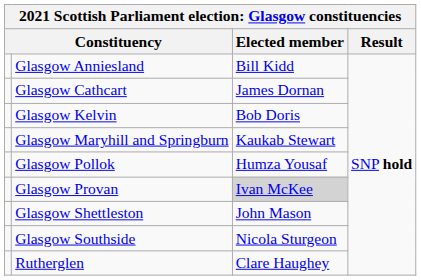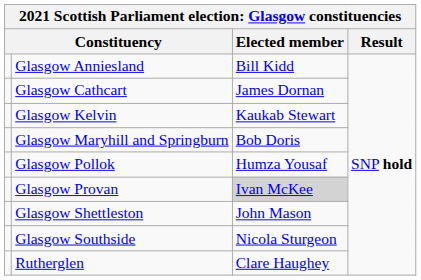(268, 115) Bob Doris -> (286, 115) Kaukab Stewart
(286, 139) Kaukab Stewart -> (268, 139) Bob Doris
